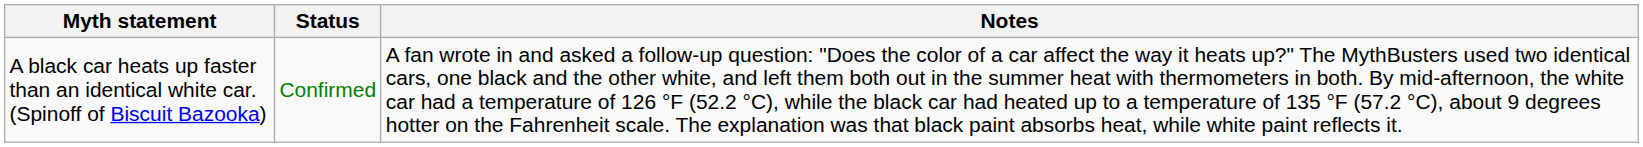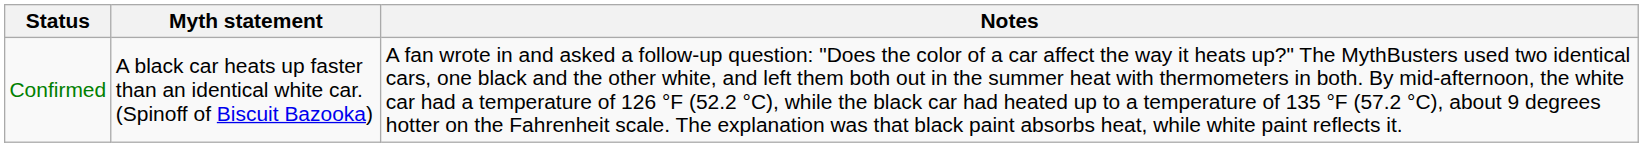columns swapped: (140, 21) <-> (328, 21)
